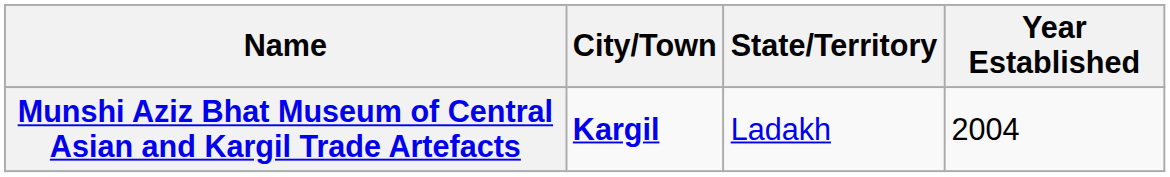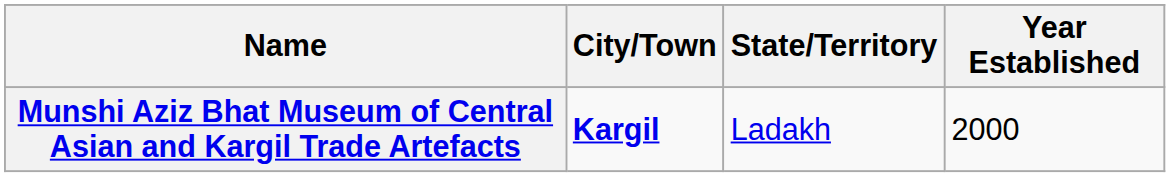(985, 128) 2004 -> (985, 128) 2000
